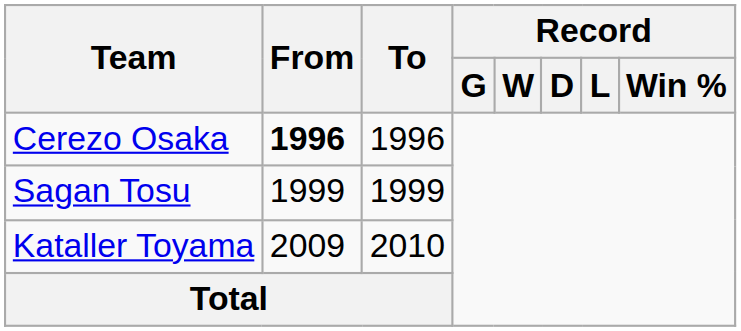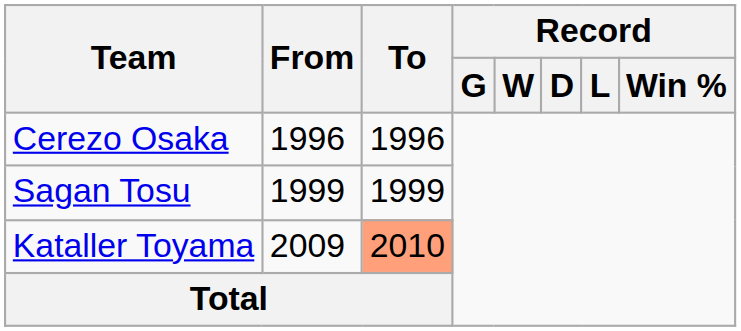(307, 138) bold -> (307, 138) normal
(407, 245) no background -> (407, 245) lightsalmon background
